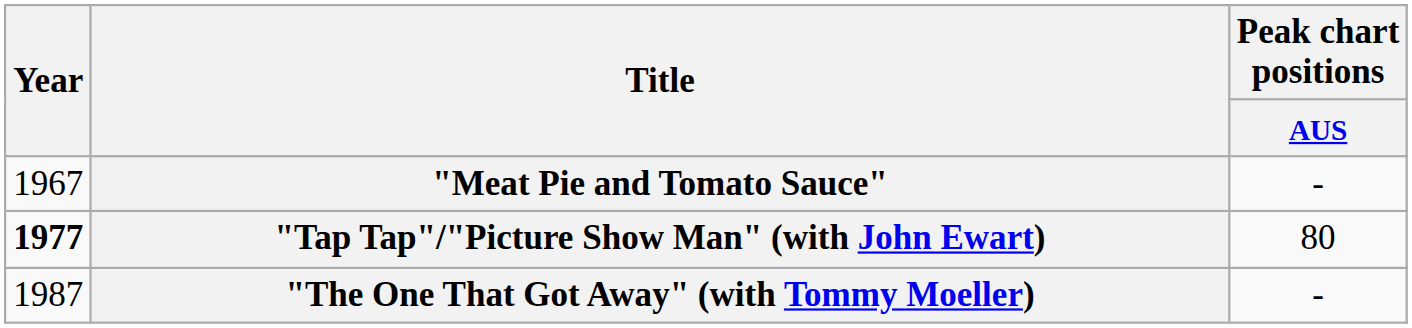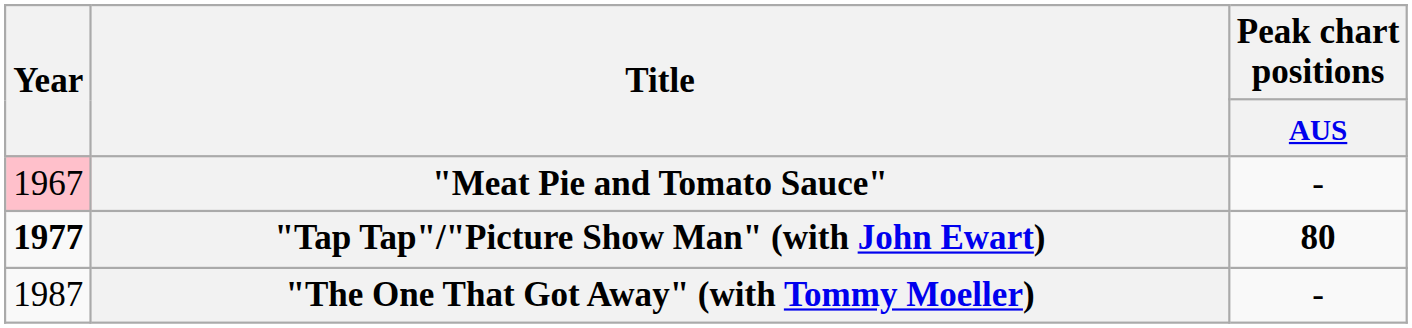(48, 182) no background -> (48, 182) pink background
(1318, 238) normal -> (1318, 238) bold
